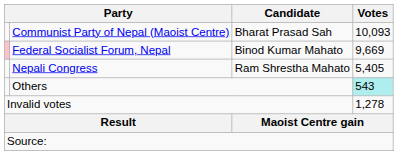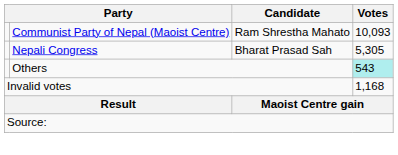(283, 31) Bharat Prasad Sah -> (292, 31) Ram Shrestha Mahato
- row: (91, 50)
(292, 68) Ram Shrestha Mahato -> (283, 50) Bharat Prasad Sah
(370, 68) 5,405 -> (370, 50) 5,305
(370, 104) 1,278 -> (370, 86) 1,168
